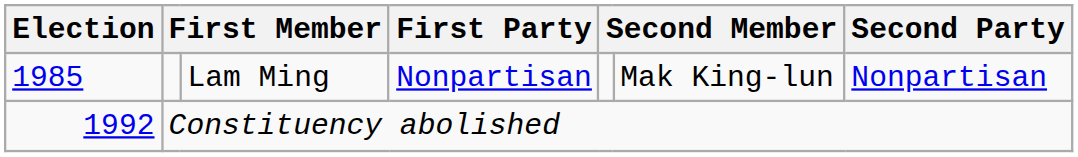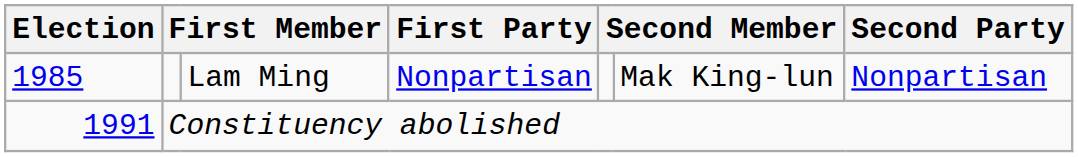(119, 126) 1992 -> (119, 126) 1991
